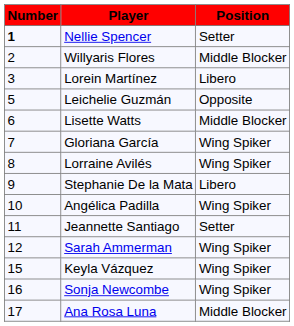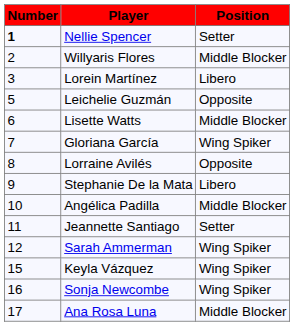(235, 163) Wing Spiker -> (226, 163) Opposite
(235, 205) Wing Spiker -> (243, 205) Middle Blocker
